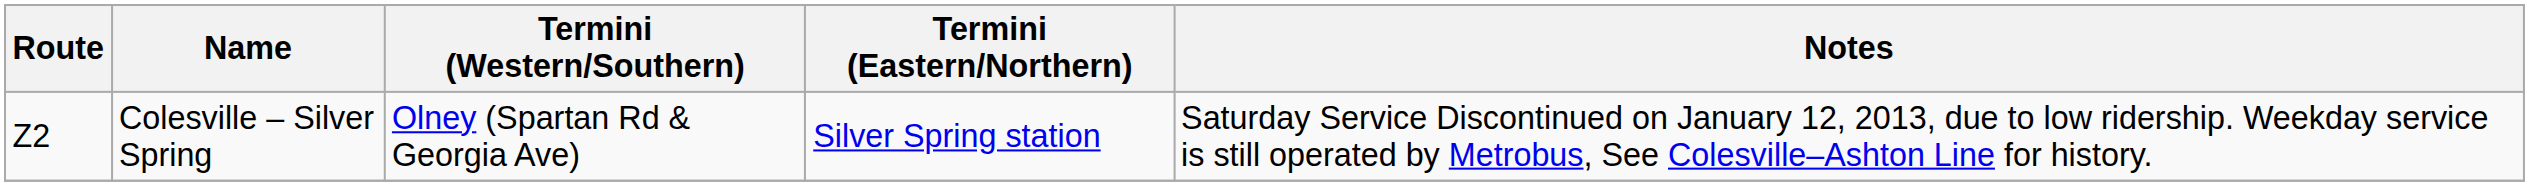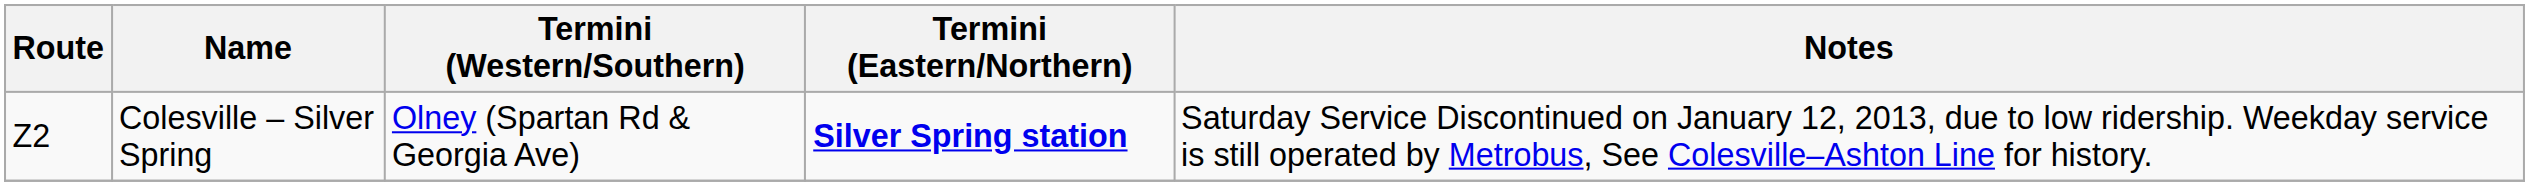(957, 135) normal -> (970, 135) bold
